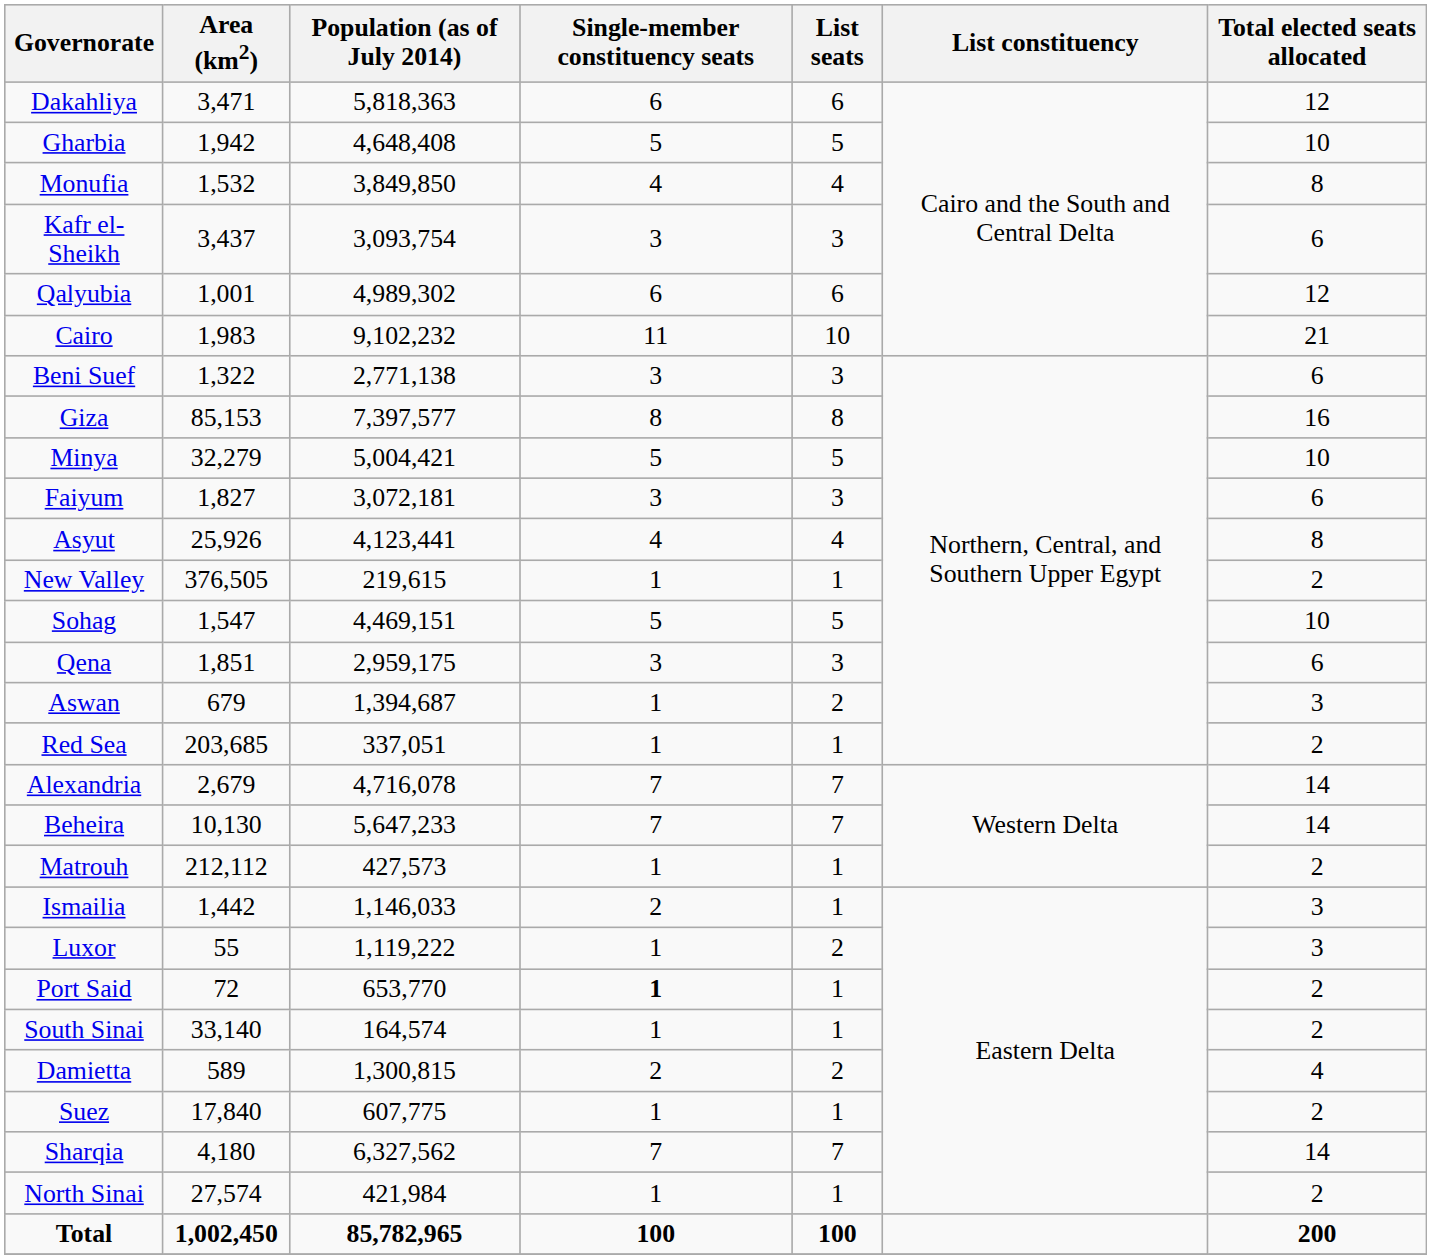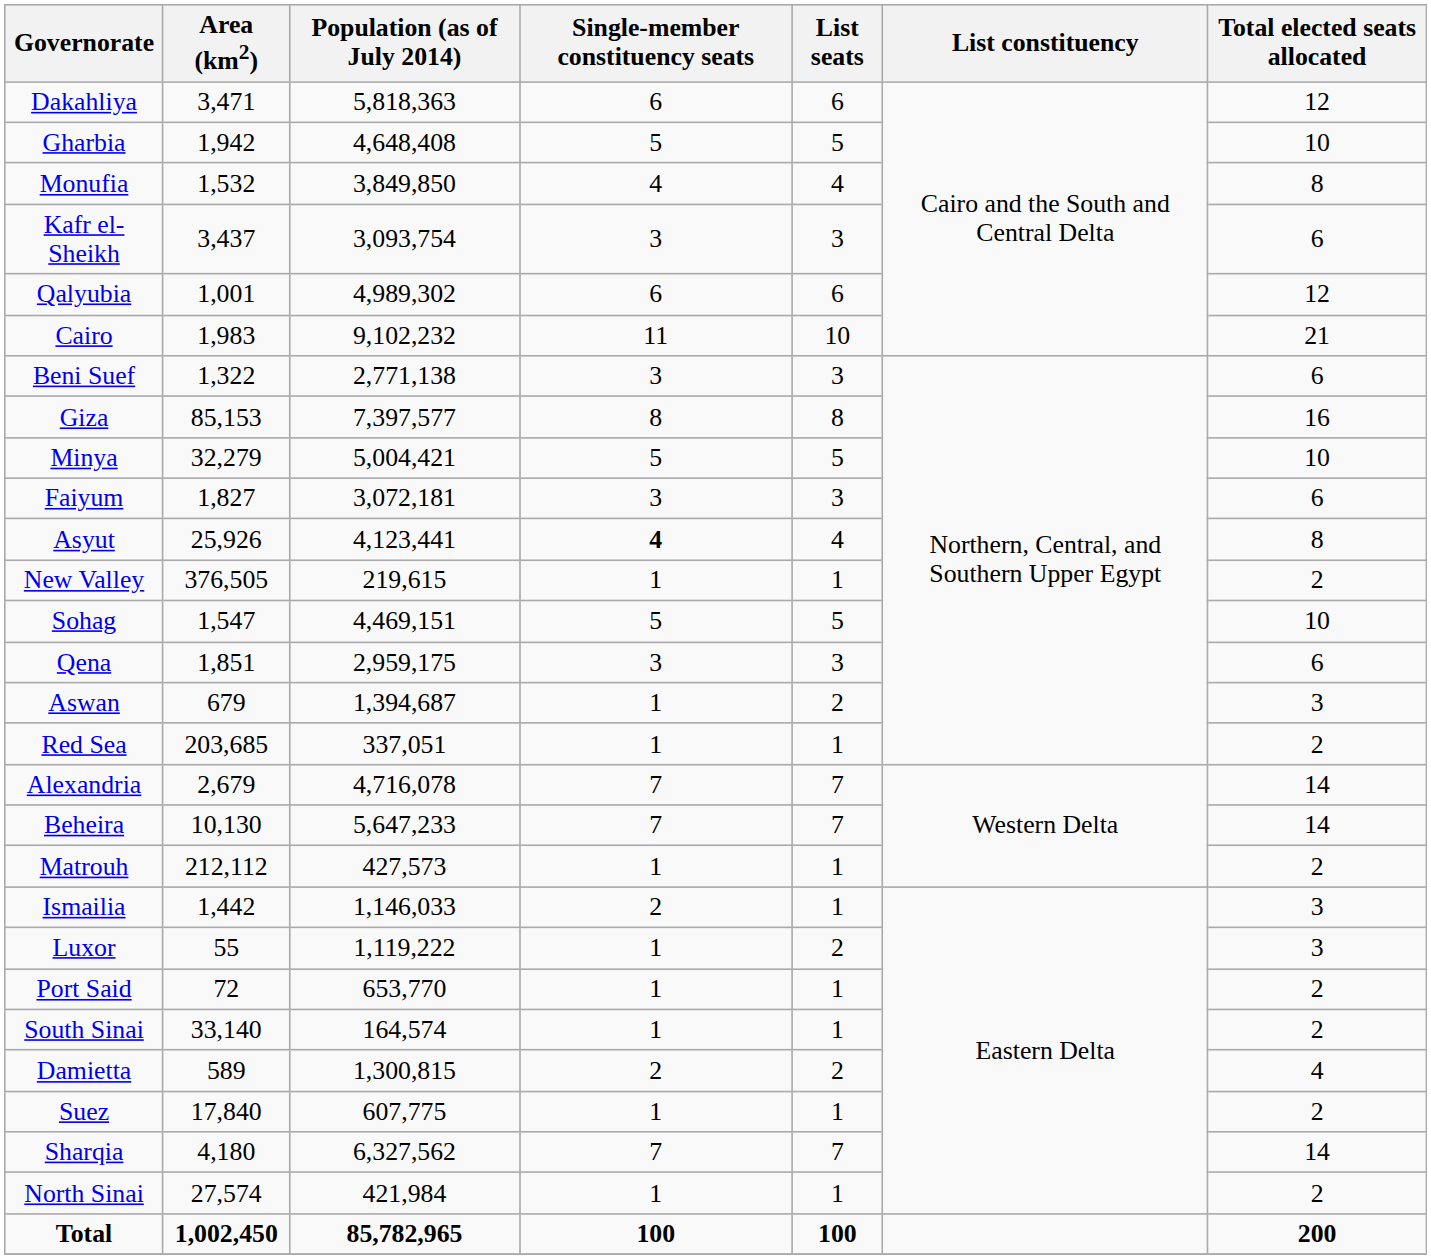(656, 539) normal -> (656, 539) bold
(656, 988) bold -> (656, 988) normal
